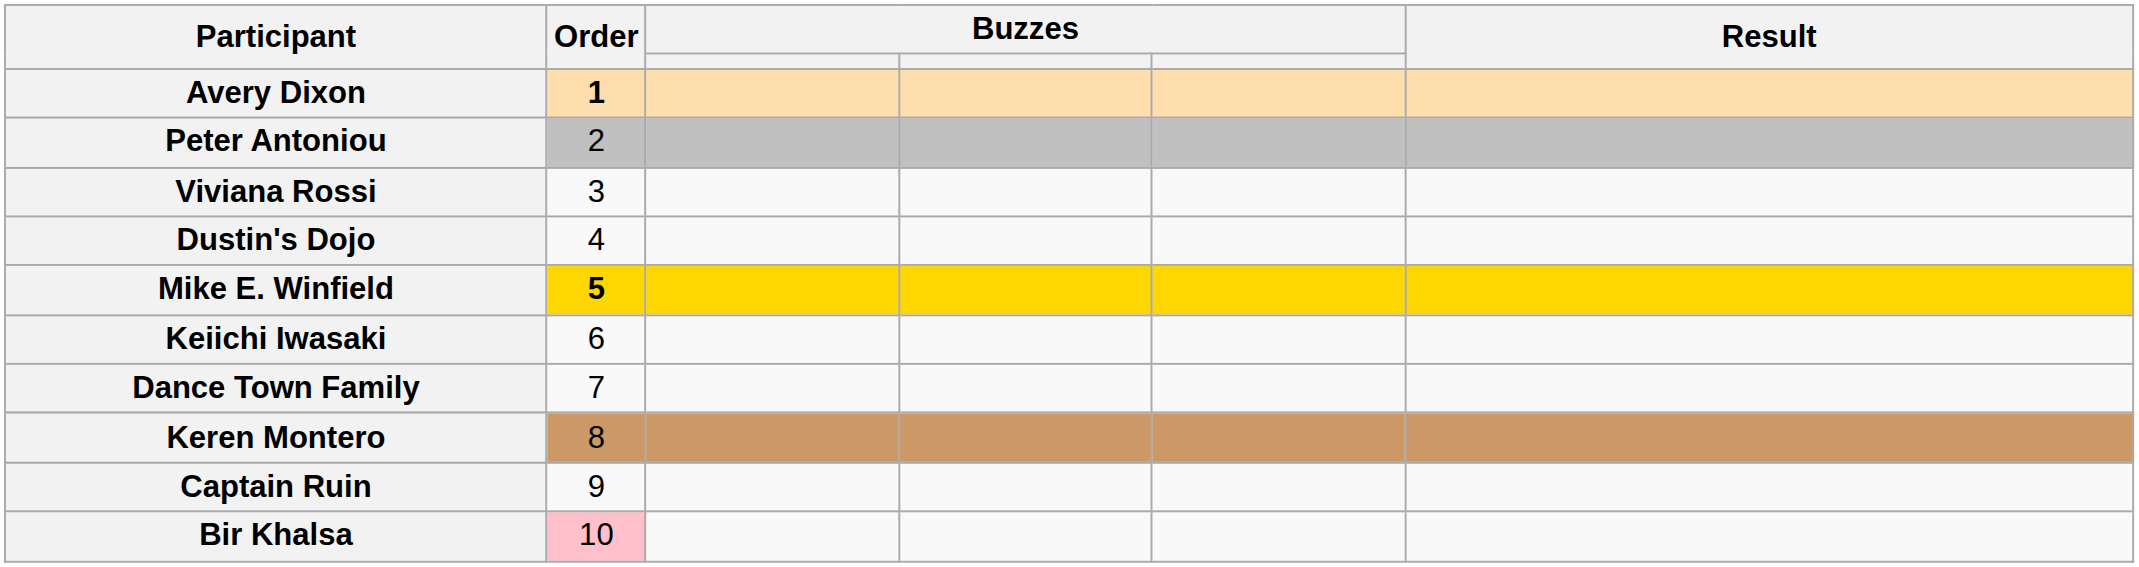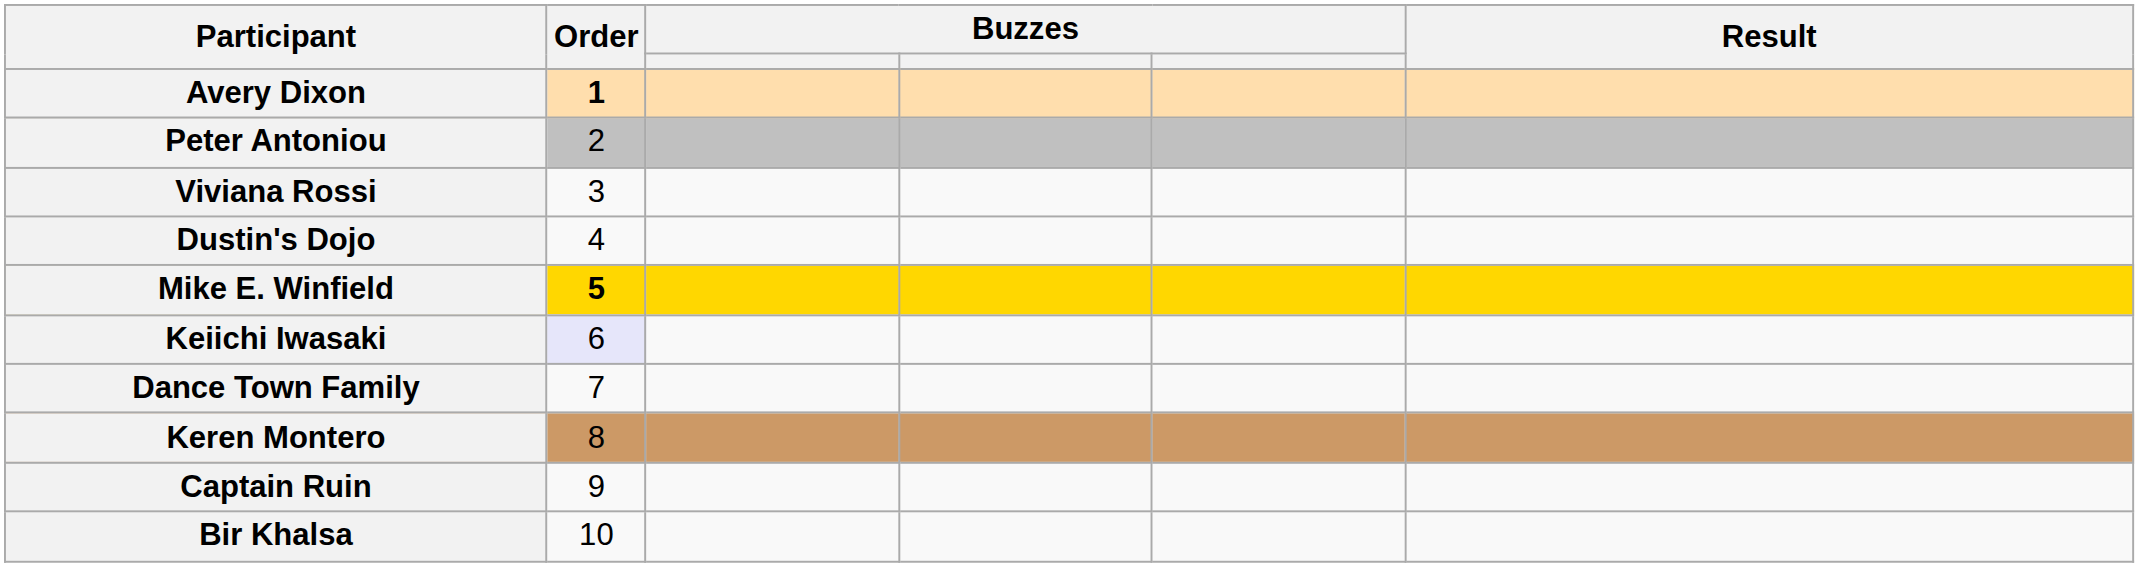(596, 338) no background -> (596, 338) lavender background
(596, 535) pink background -> (596, 535) no background
